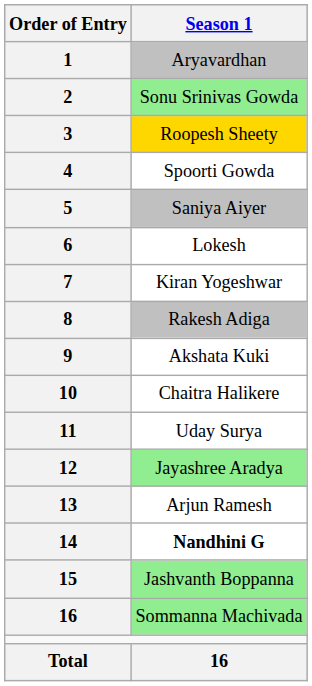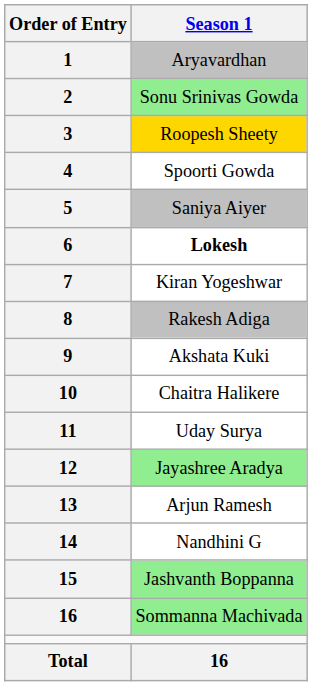(219, 245) normal -> (219, 245) bold
(219, 542) bold -> (219, 542) normal
